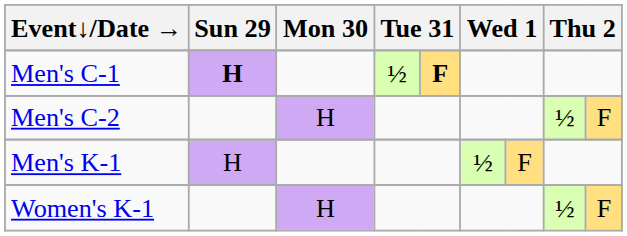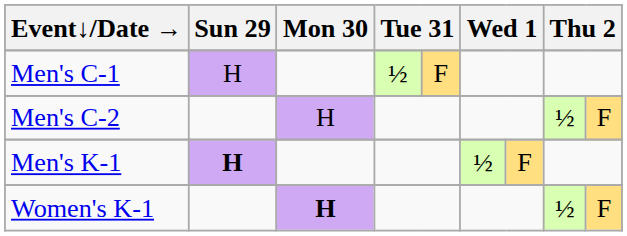(232, 72) bold -> (233, 72) normal
(440, 72) bold -> (441, 72) normal
(233, 163) normal -> (232, 163) bold
(326, 208) normal -> (326, 208) bold
